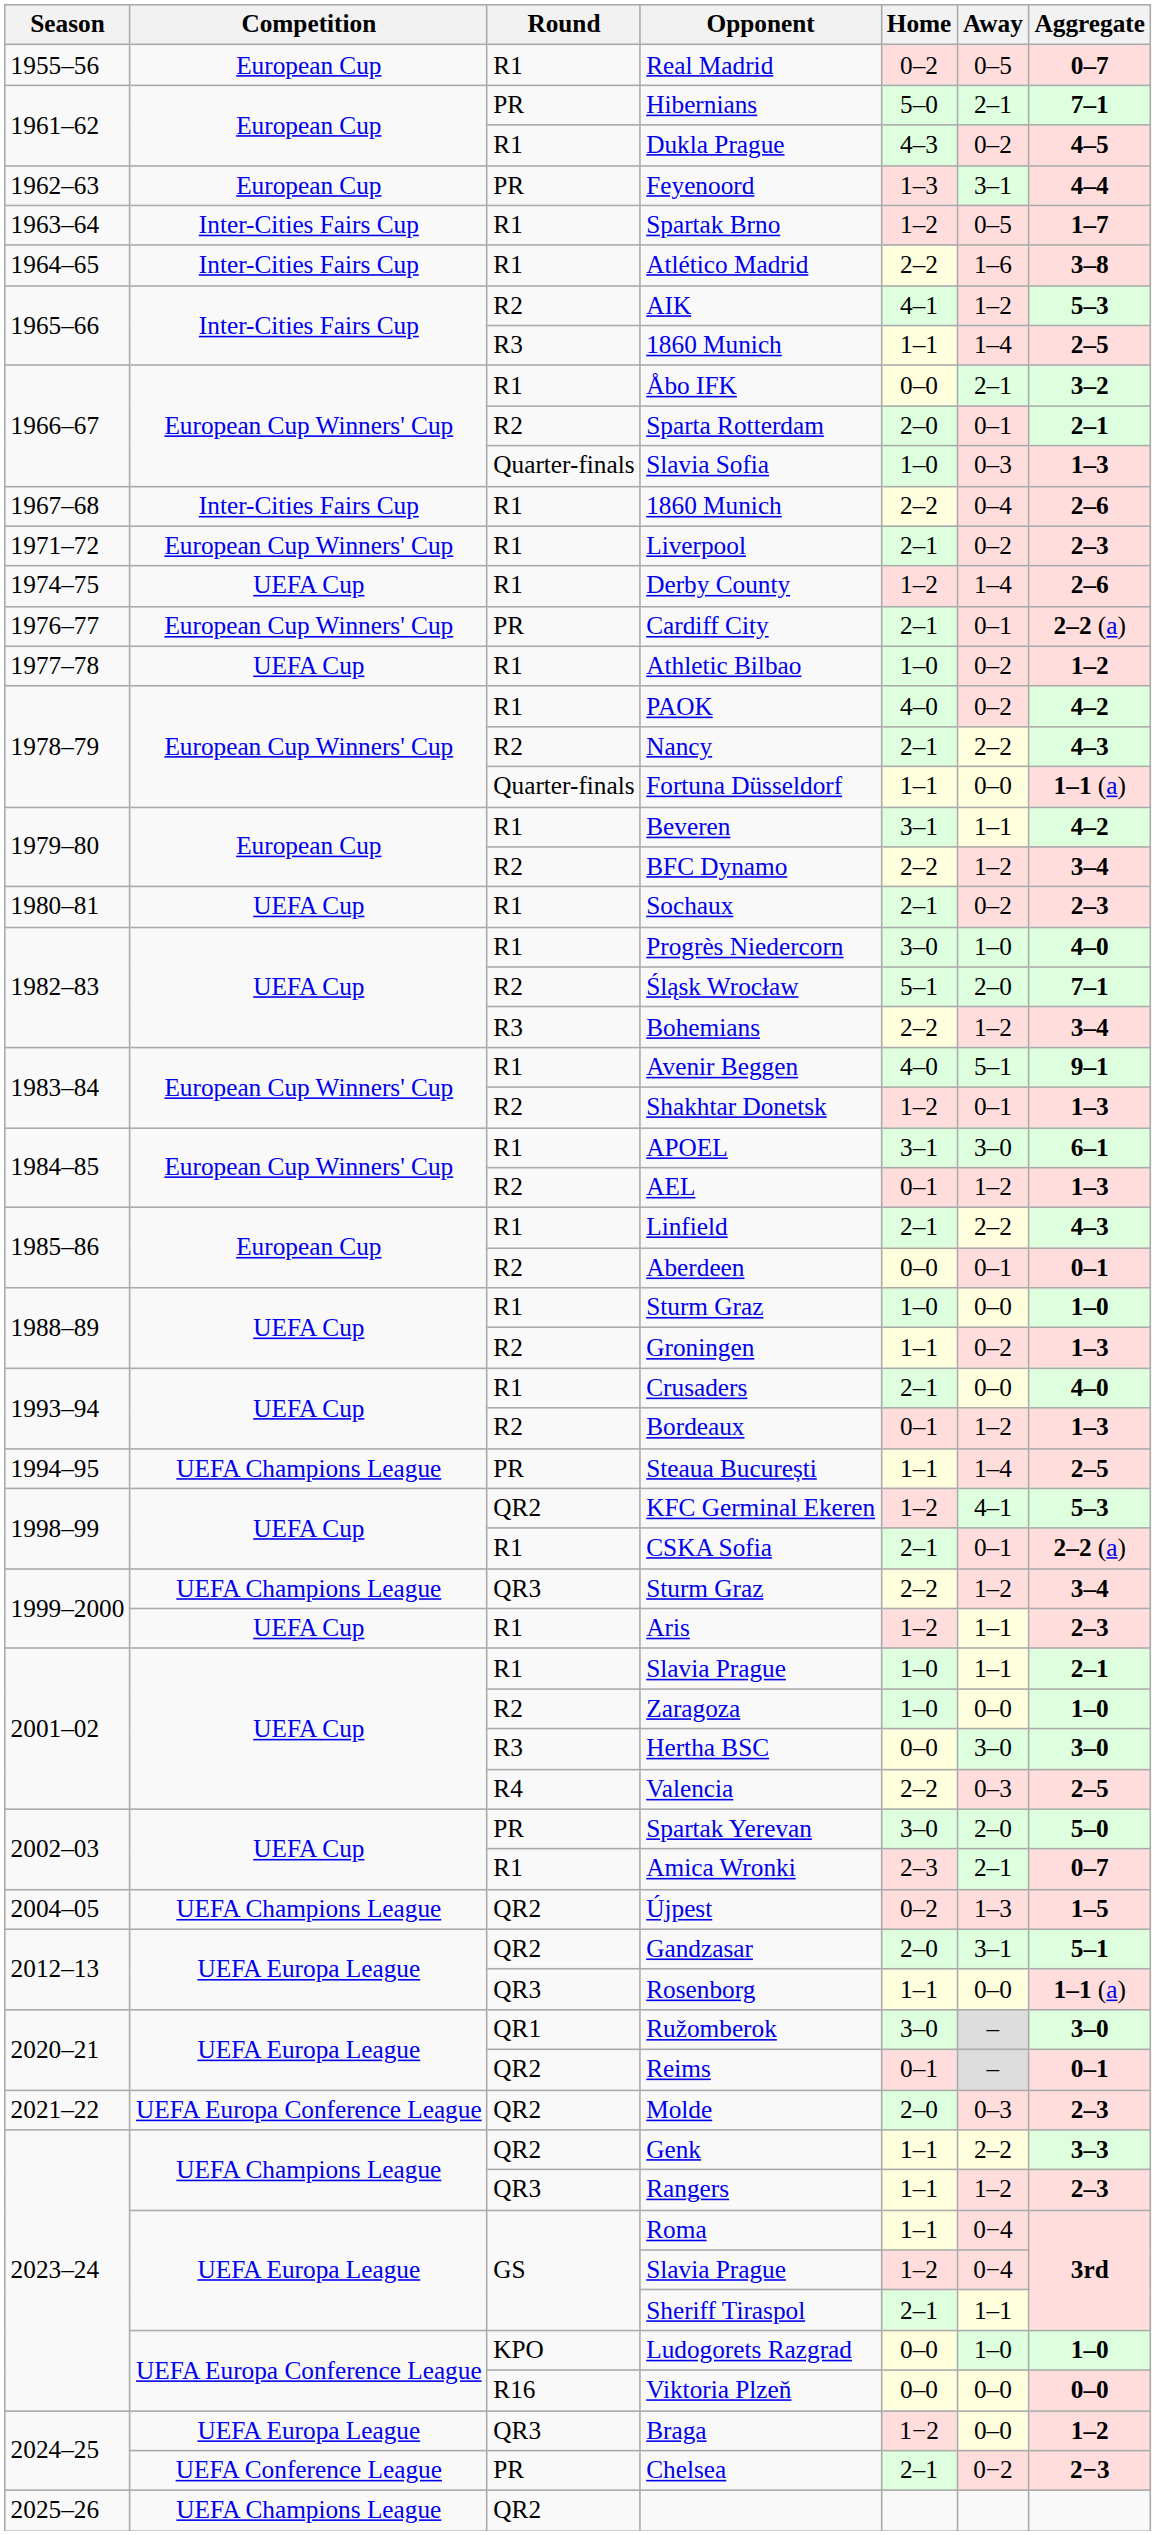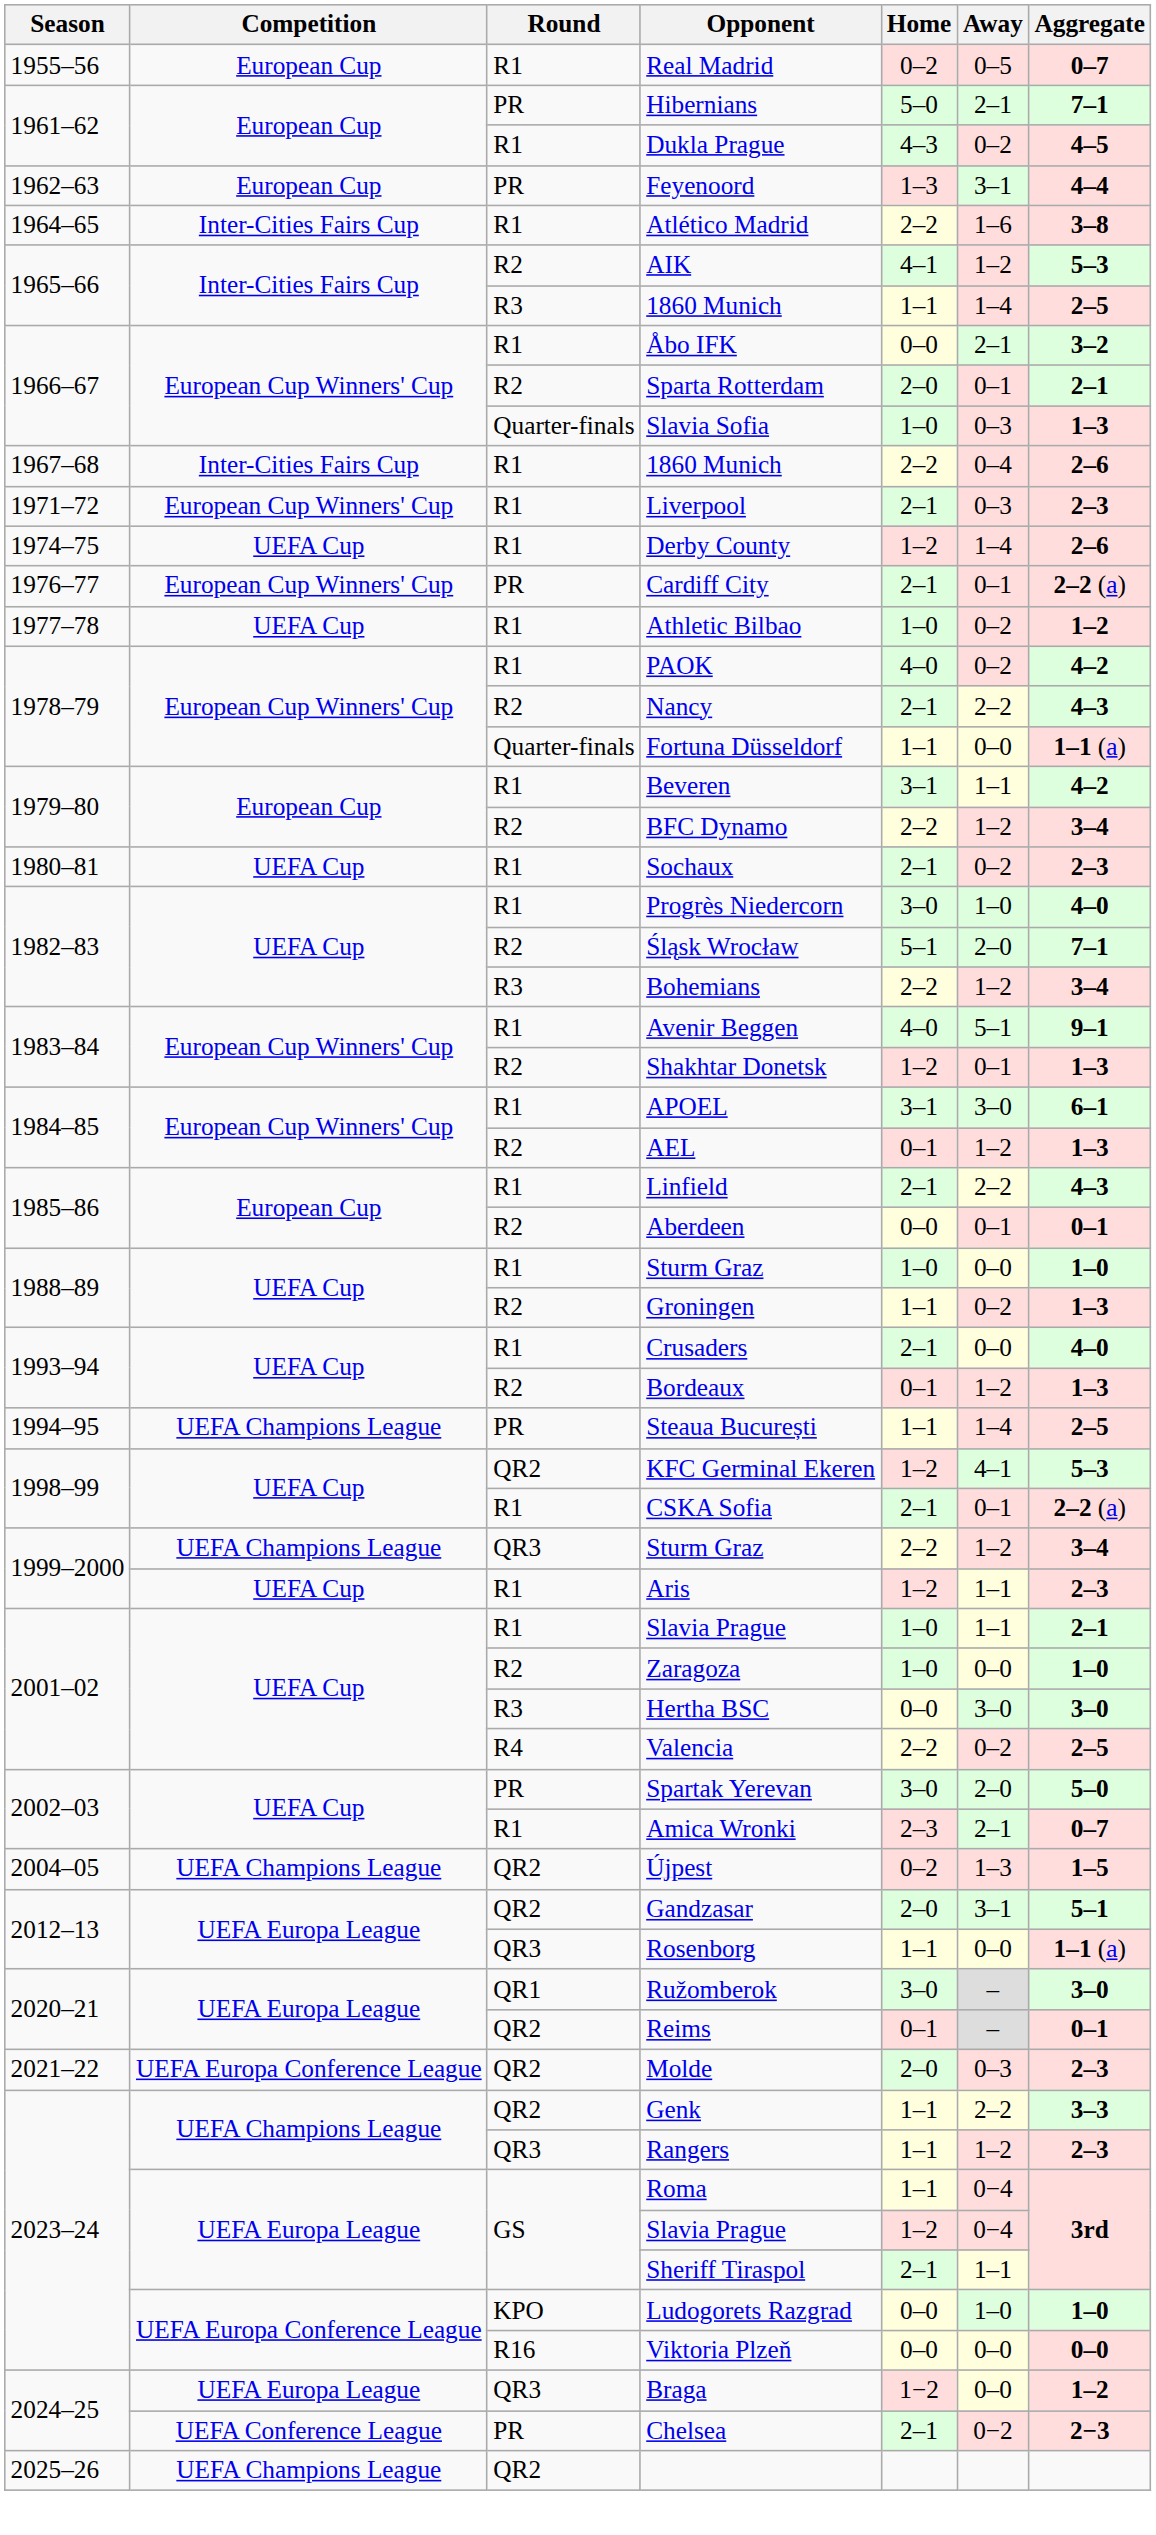- row: (55, 225)
(993, 545) 0–2 -> (993, 505) 0–3
(993, 1788) 0–3 -> (993, 1748) 0–2
